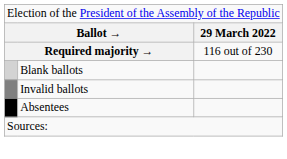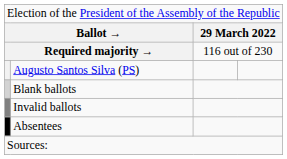+ row: (76, 70)
